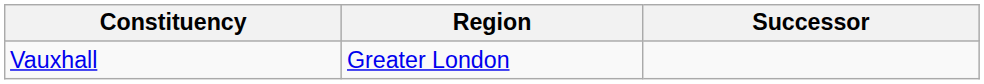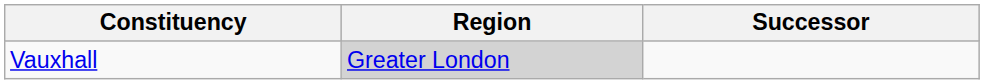(428, 59) no background -> (428, 59) lightgrey background
